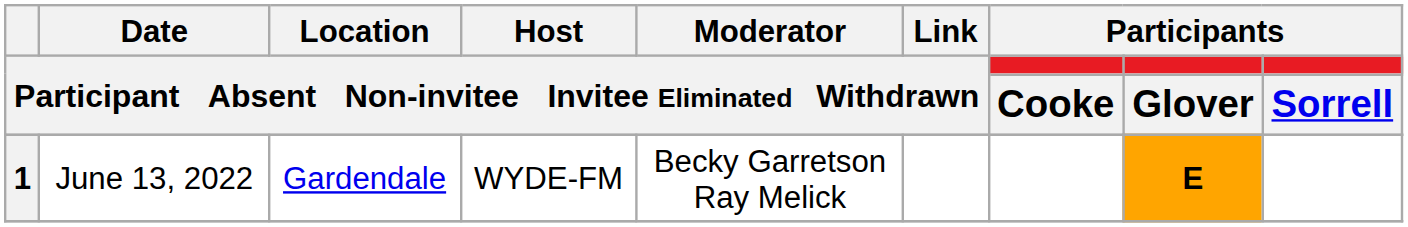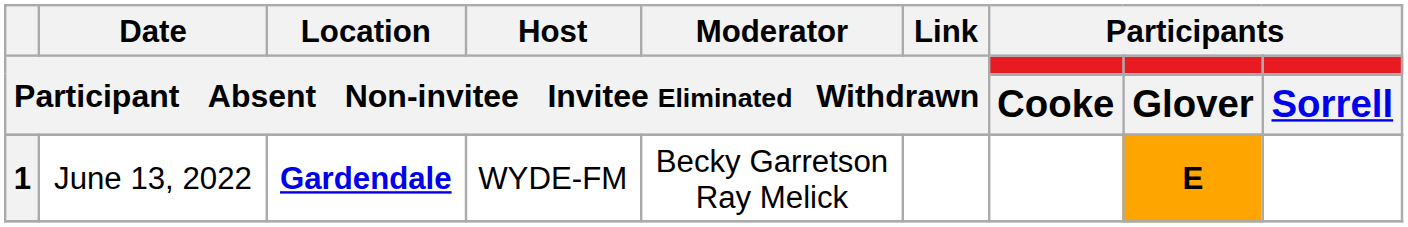(365, 178) normal -> (366, 178) bold
